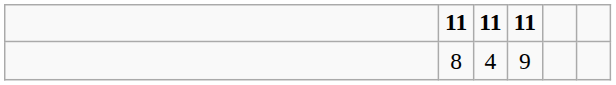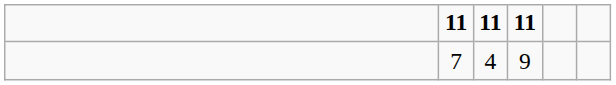(456, 60) 8 -> (456, 60) 7
